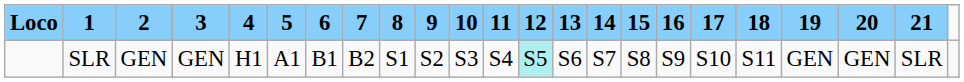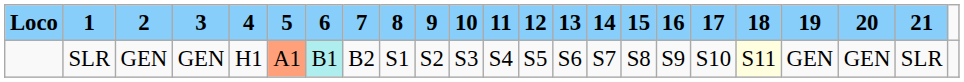(287, 58) no background -> (287, 58) lightsalmon background
(325, 58) no background -> (325, 58) paleturquoise background
(535, 58) paleturquoise background -> (535, 58) no background
(759, 58) no background -> (759, 58) lightyellow background
